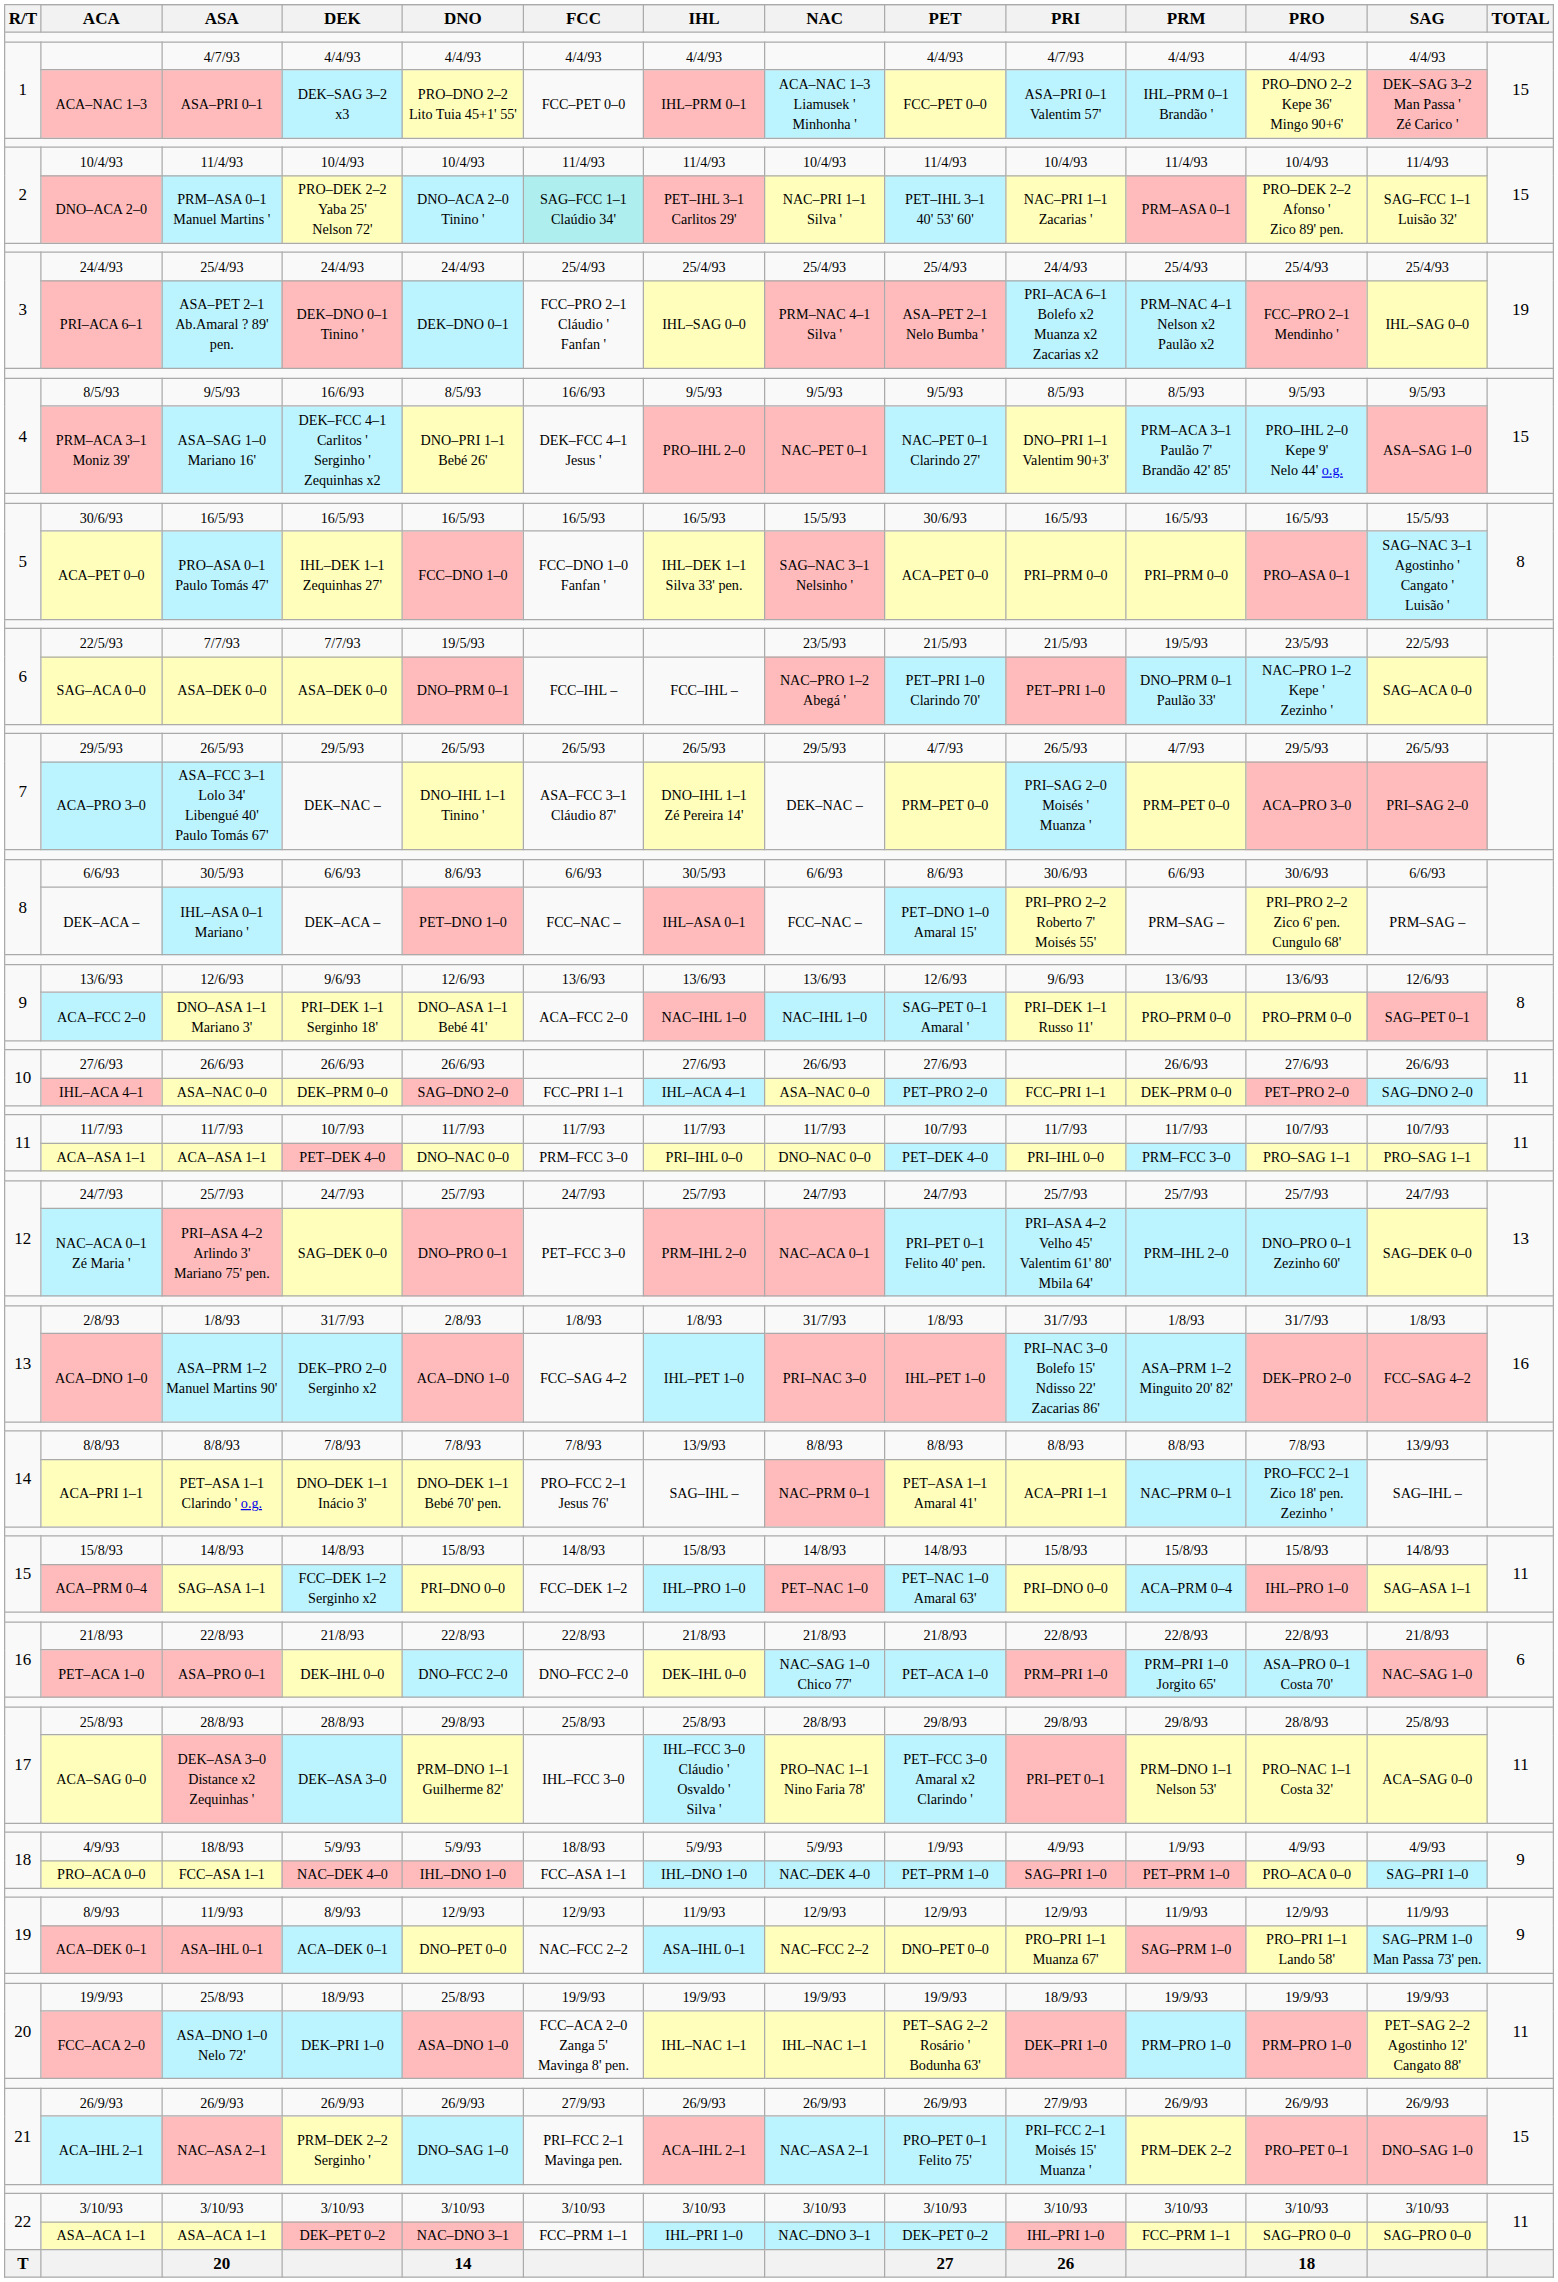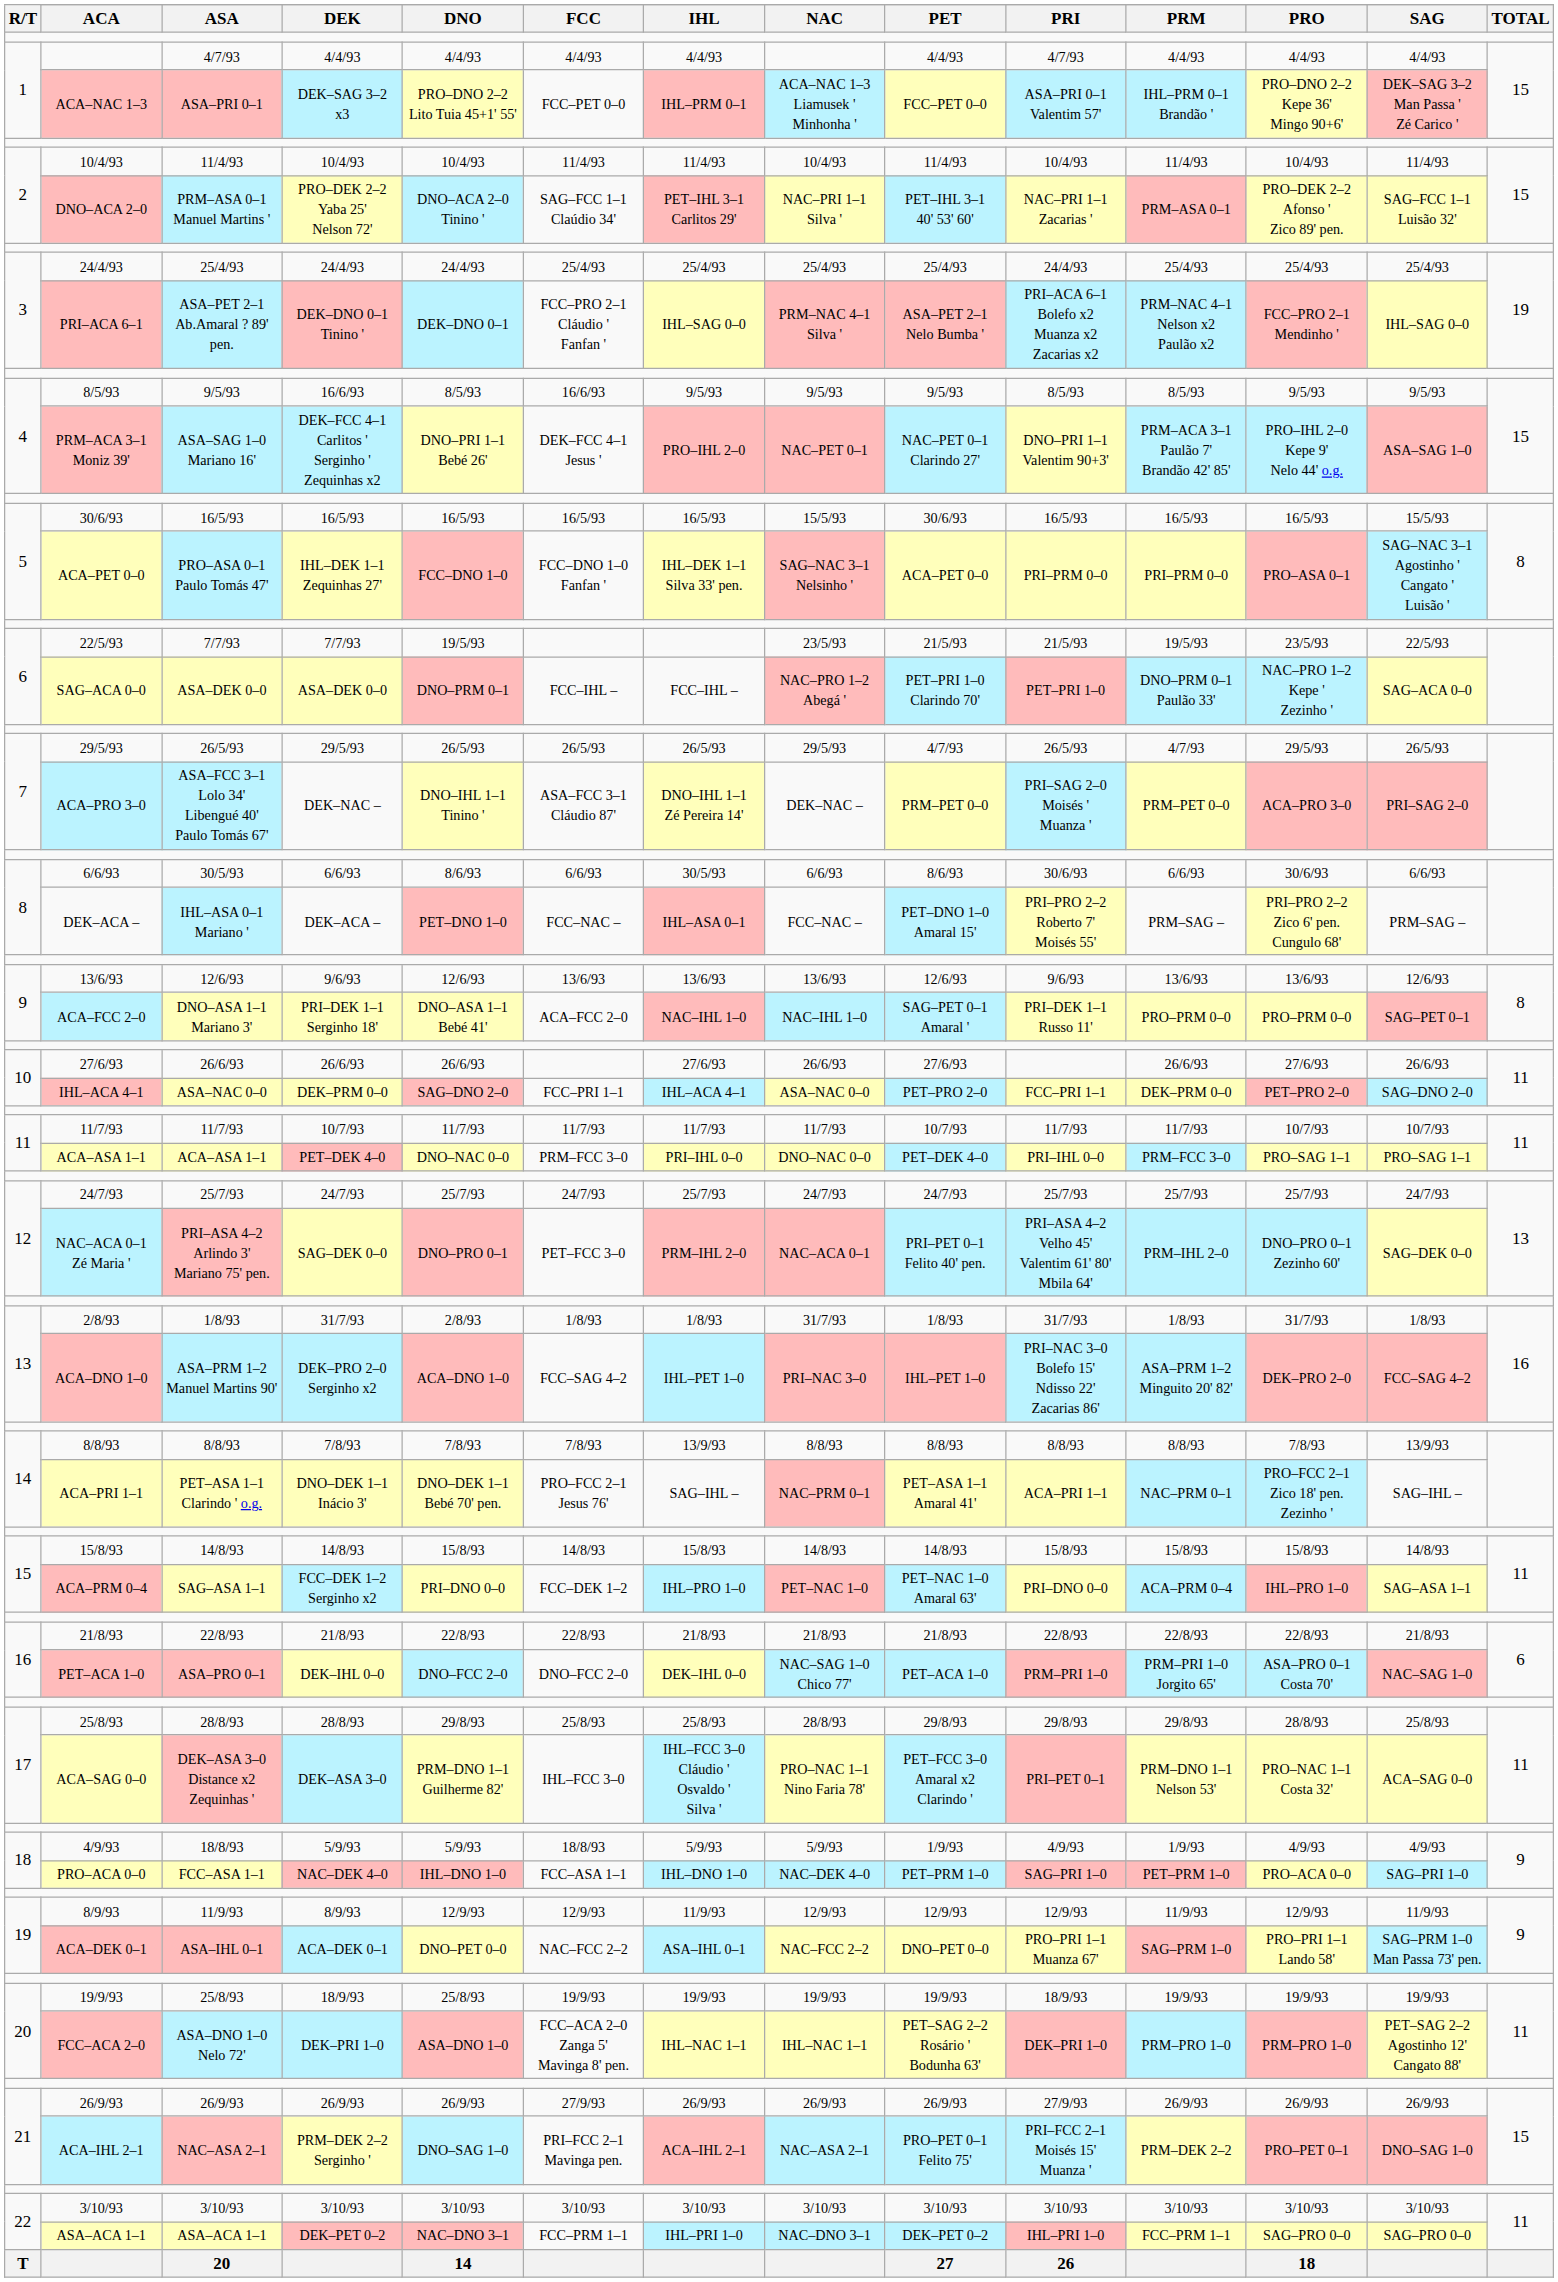(583, 209) paleturquoise background -> (583, 209) no background
